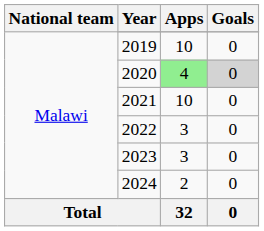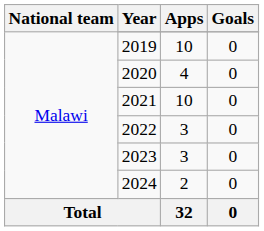(184, 73) lightgreen background -> (184, 73) no background
(233, 73) lightgrey background -> (233, 73) no background
